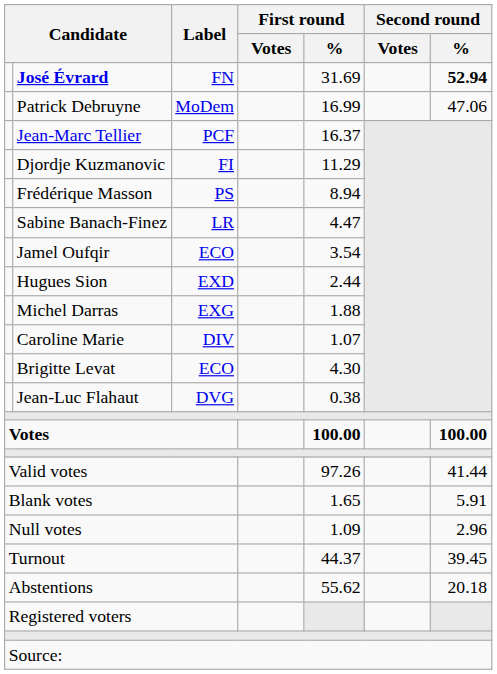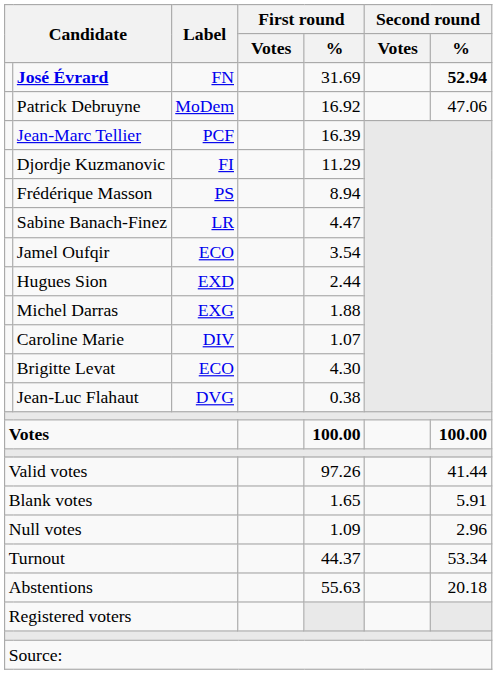(341, 106) 16.99 -> (341, 106) 16.92
(341, 135) 16.37 -> (341, 135) 16.39
(467, 558) 39.45 -> (467, 558) 53.34
(341, 587) 55.62 -> (341, 587) 55.63
